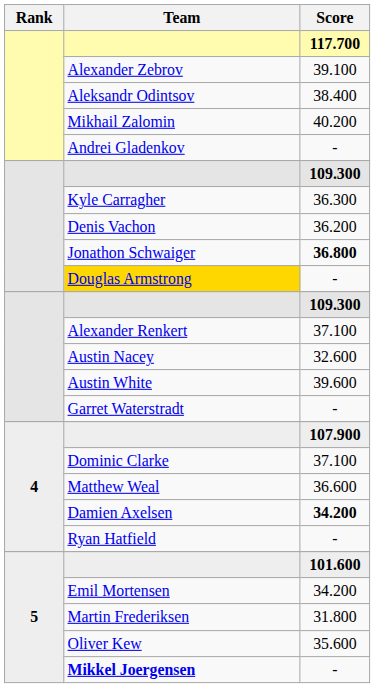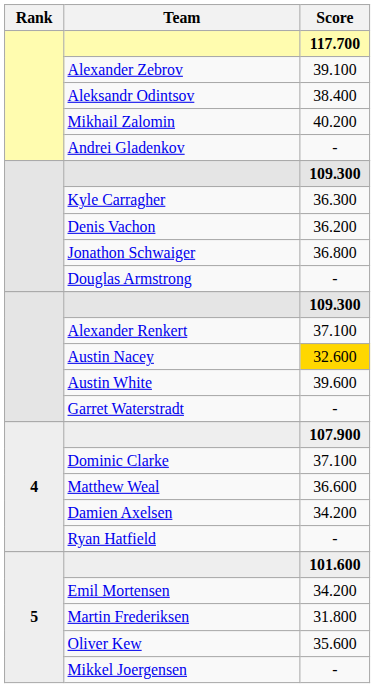(335, 252) bold -> (335, 252) normal
(130, 278) gold background -> (130, 278) no background
(335, 356) no background -> (335, 356) gold background
(335, 512) bold -> (335, 512) normal
(131, 669) bold -> (127, 669) normal
